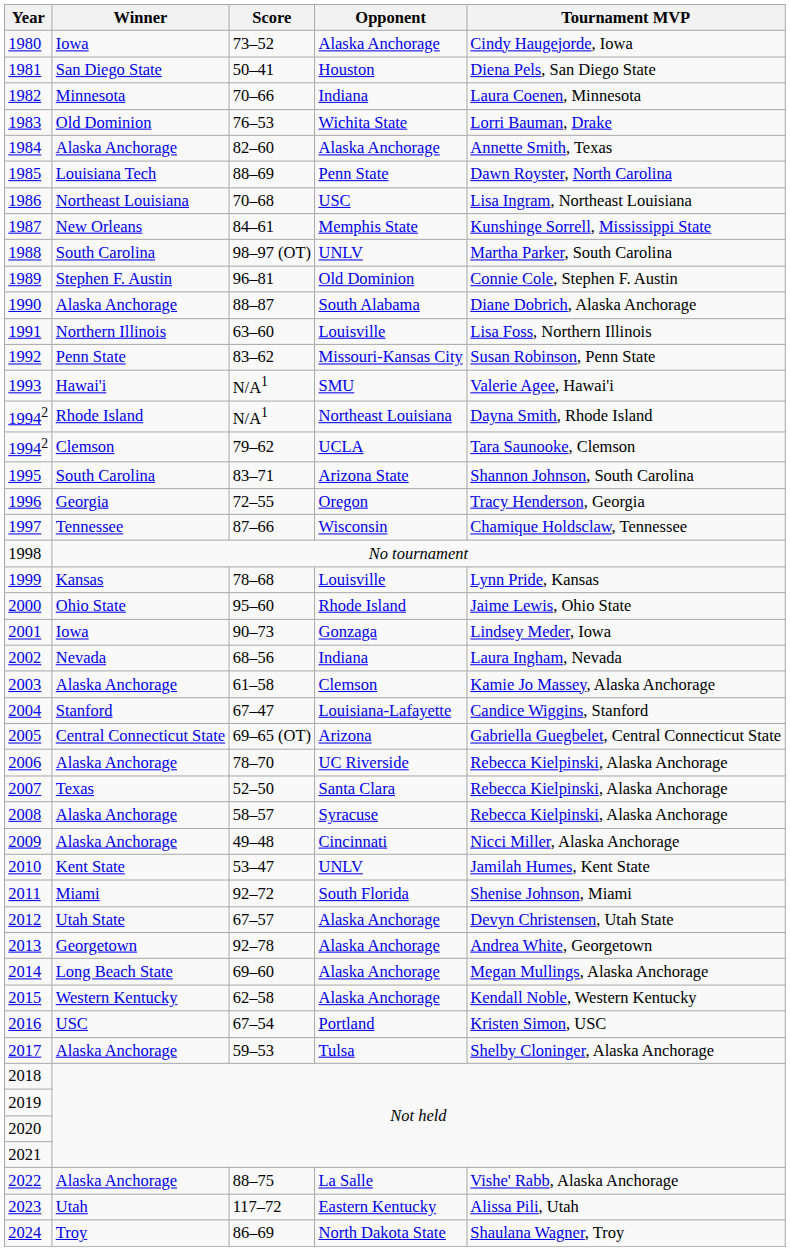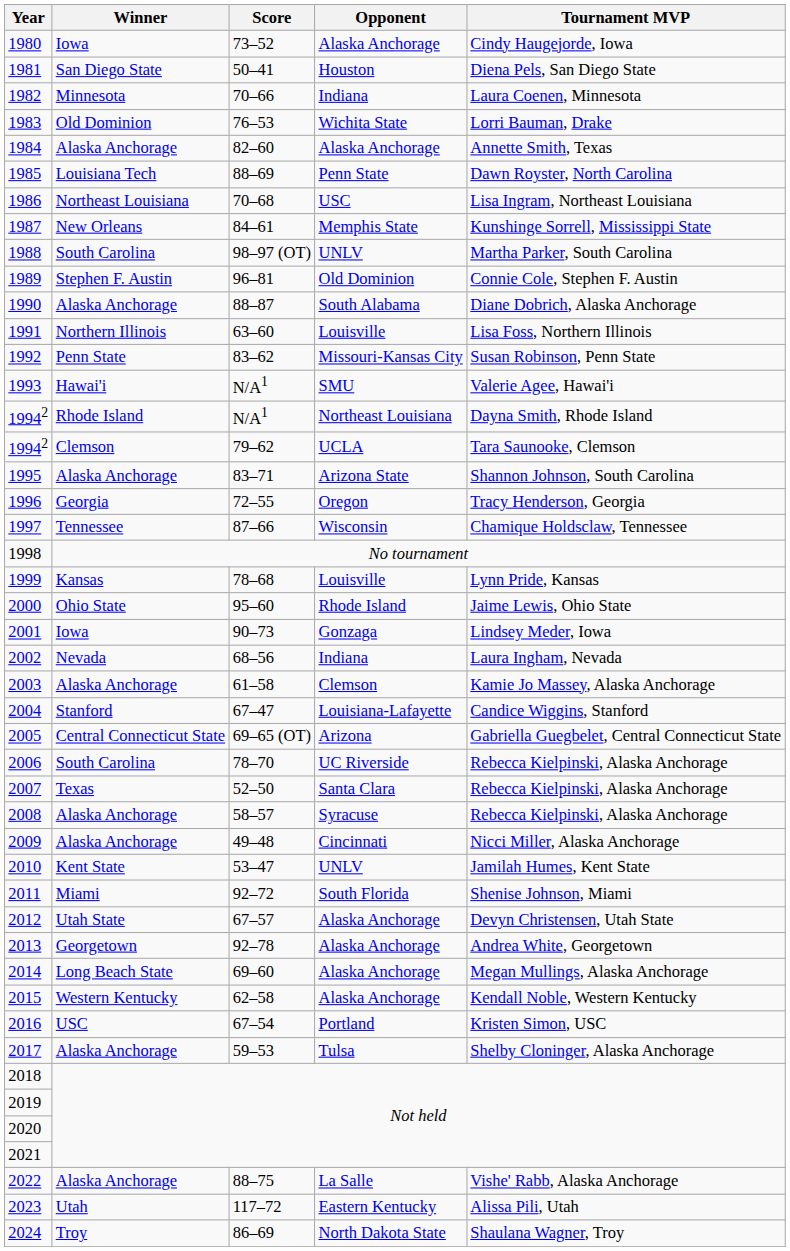(105, 475) South Carolina -> (116, 475) Alaska Anchorage
(116, 762) Alaska Anchorage -> (105, 762) South Carolina
